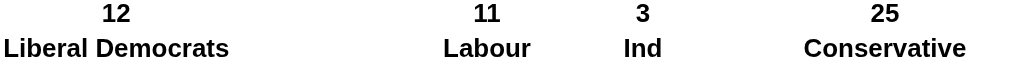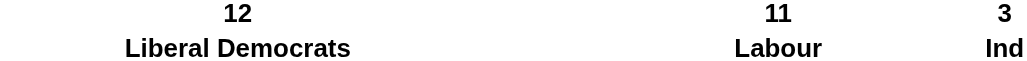- column: (885, 13)
